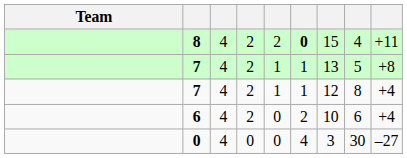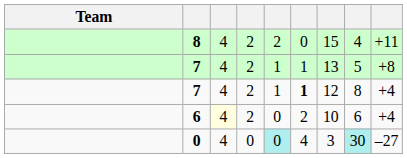(304, 41) bold -> (304, 41) normal
(304, 91) normal -> (304, 91) bold
(223, 116) no background -> (223, 116) lightyellow background
(277, 141) no background -> (277, 141) paleturquoise background
(358, 141) no background -> (358, 141) paleturquoise background
